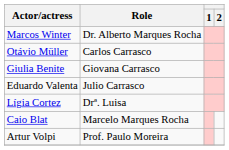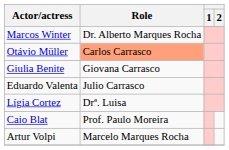(117, 51) no background -> (117, 51) lightsalmon background
(136, 119) Marcelo Marques Rocha -> (125, 119) Prof. Paulo Moreira
(125, 136) Prof. Paulo Moreira -> (136, 136) Marcelo Marques Rocha
